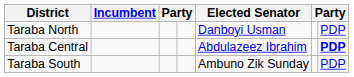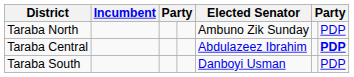(242, 30) Danboyi Usman -> (253, 30) Ambuno Zik Sunday
(253, 64) Ambuno Zik Sunday -> (242, 64) Danboyi Usman
